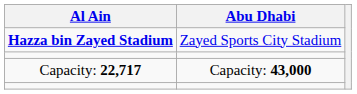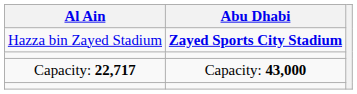(90, 39) bold -> (85, 39) normal
(261, 39) normal -> (255, 39) bold
